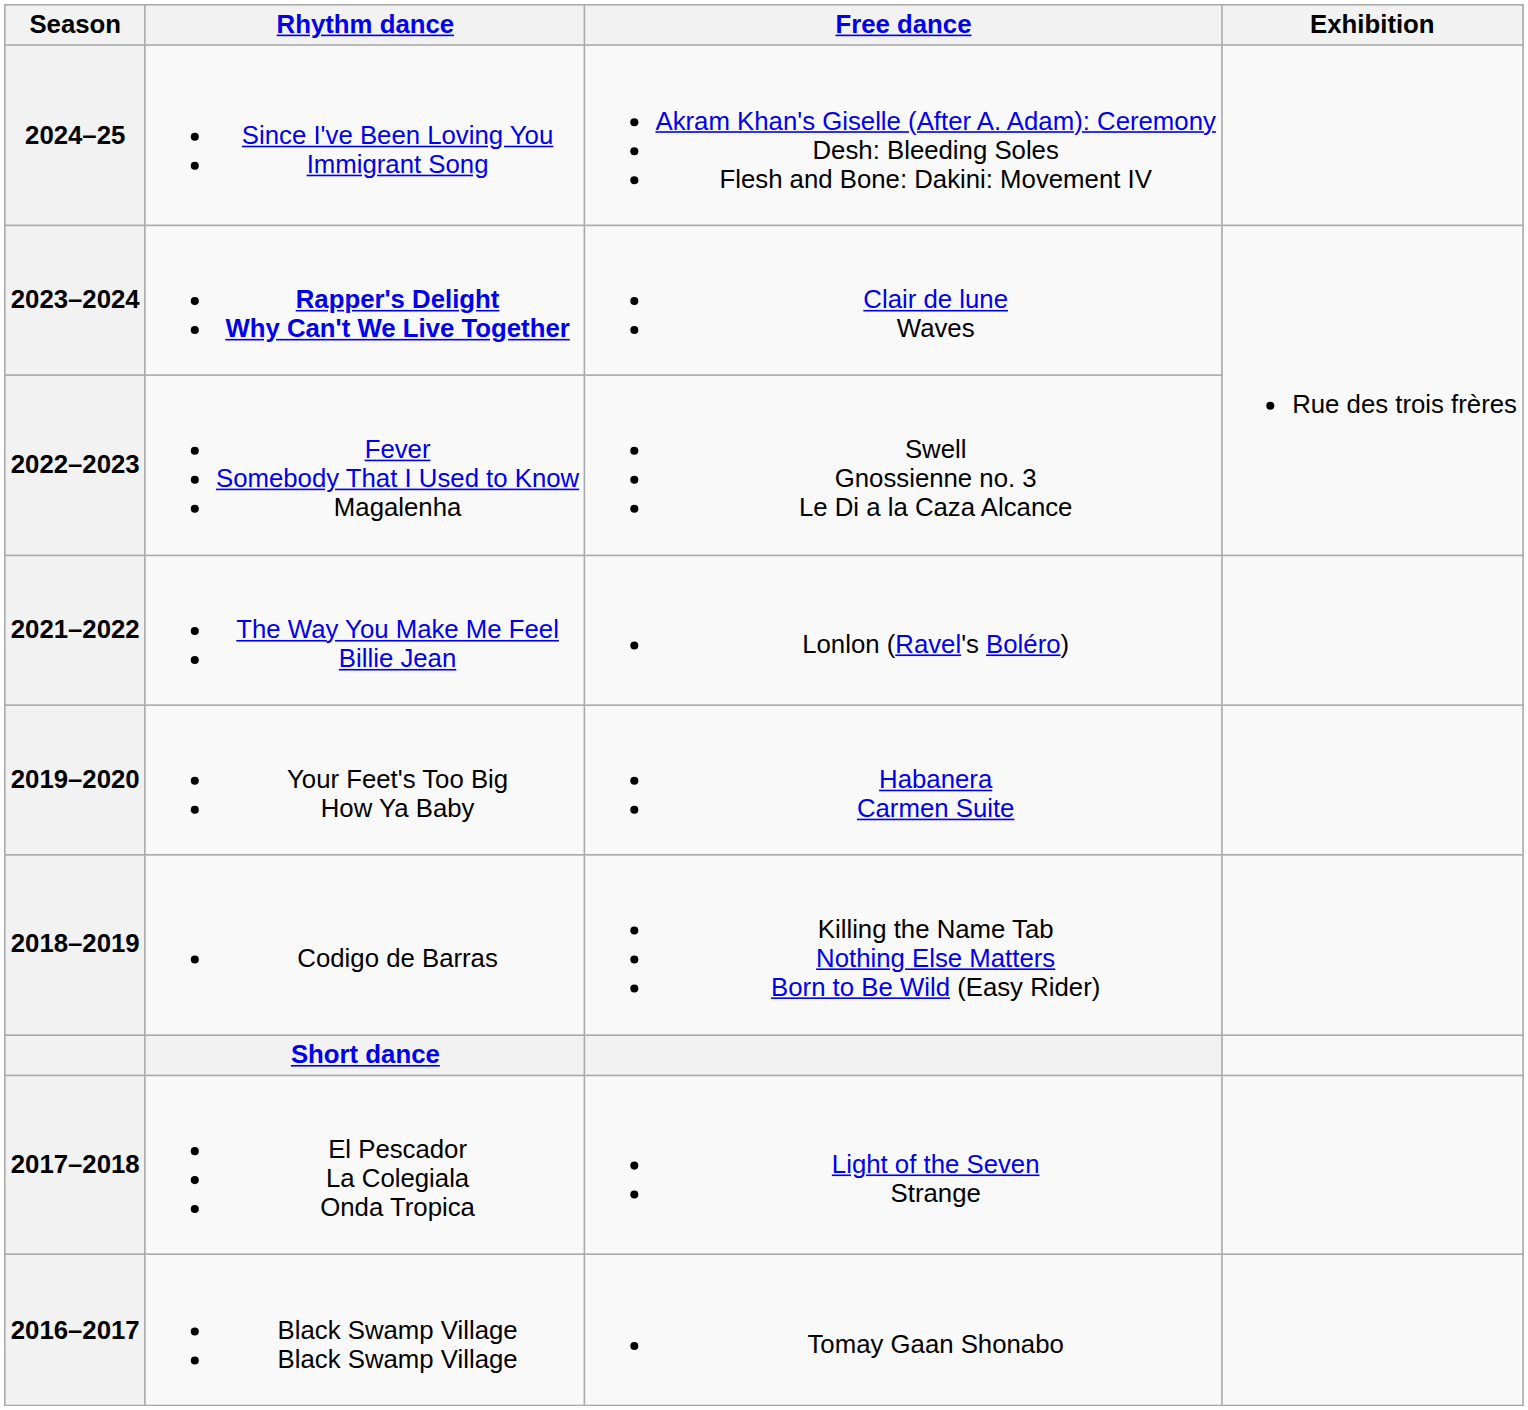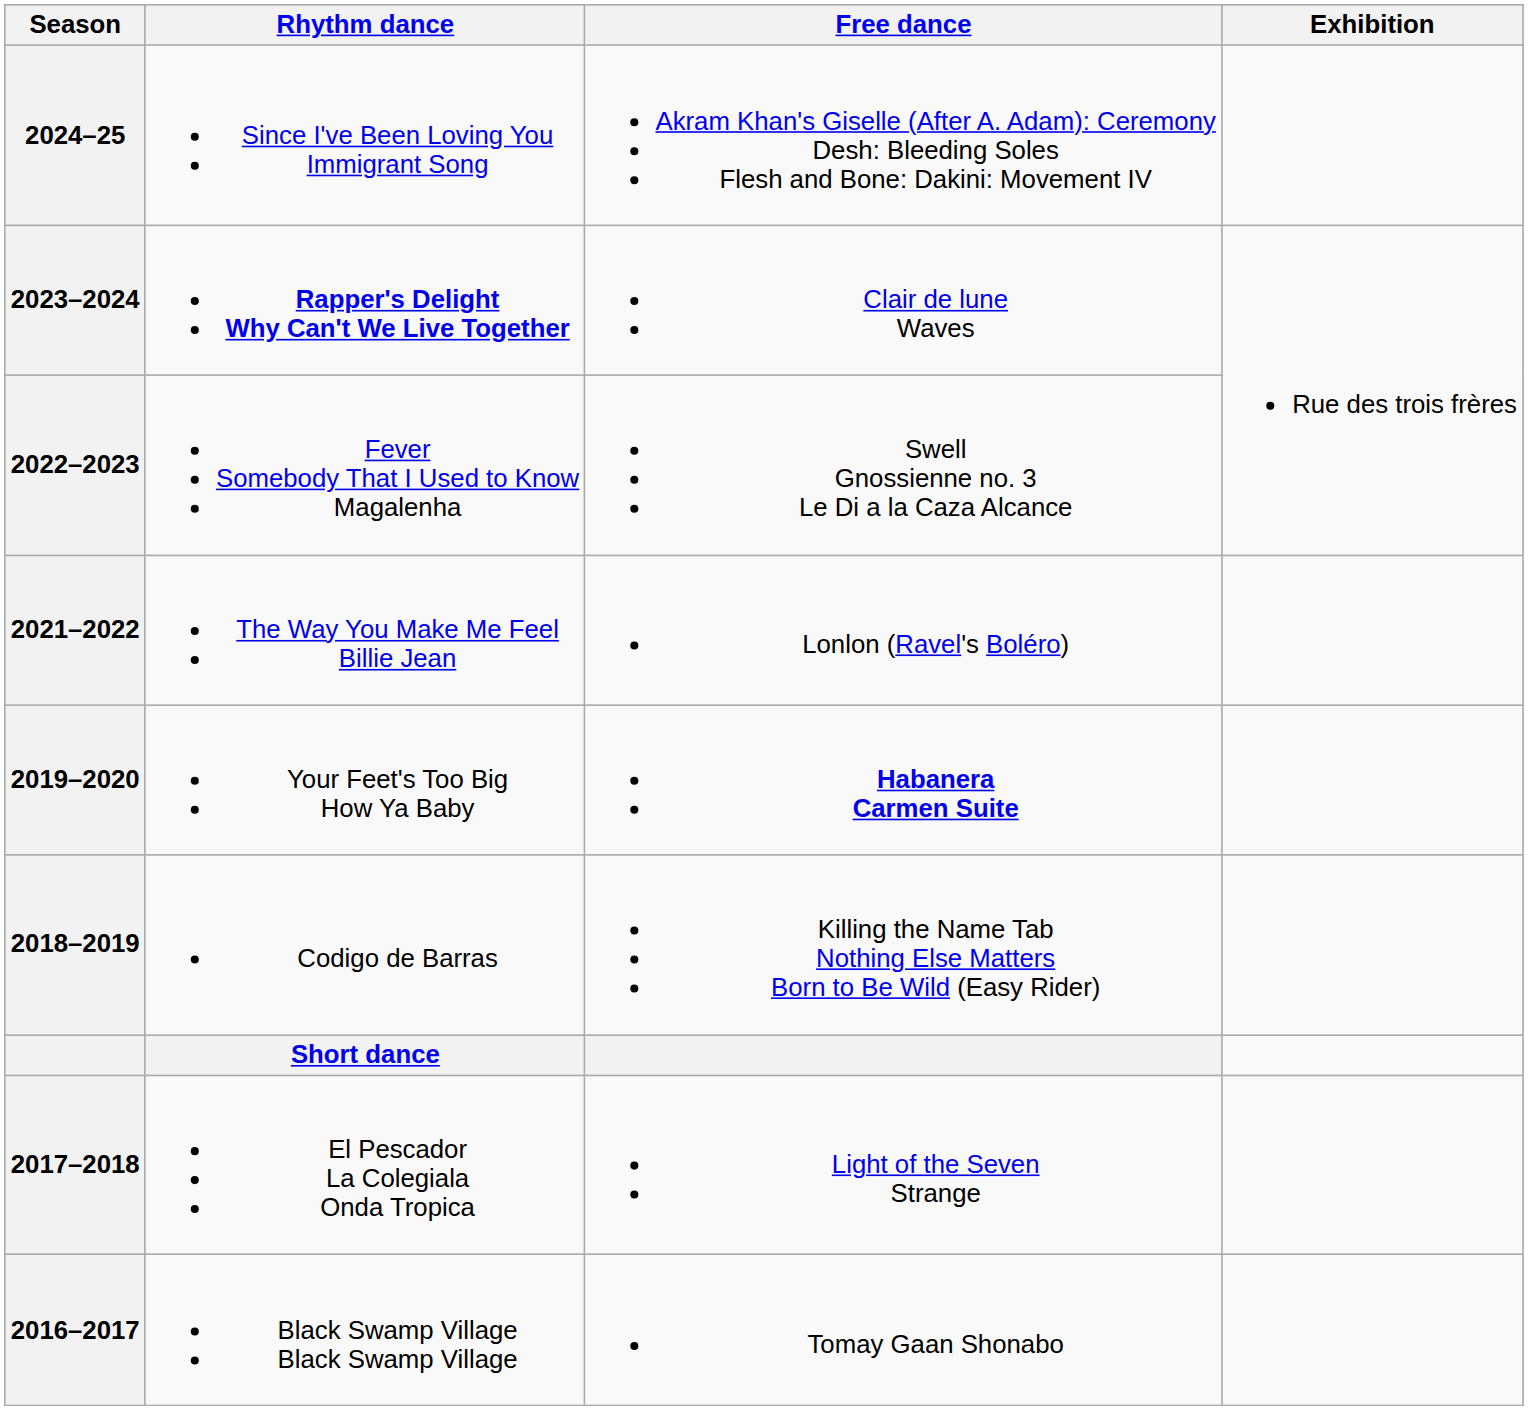(903, 795) normal -> (903, 795) bold
